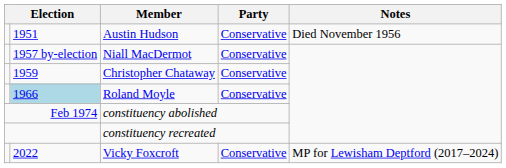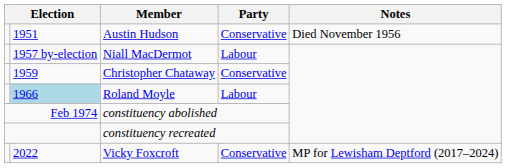(254, 53) Conservative -> (239, 53) Labour
(254, 93) Conservative -> (239, 93) Labour
